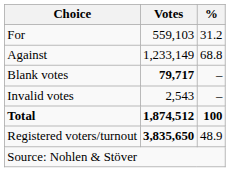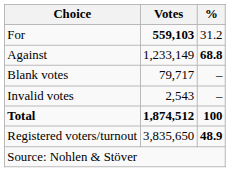(173, 34) normal -> (173, 34) bold
(211, 55) normal -> (211, 55) bold
(177, 75) bold -> (177, 75) normal
(169, 136) bold -> (169, 136) normal
(211, 136) normal -> (211, 136) bold
